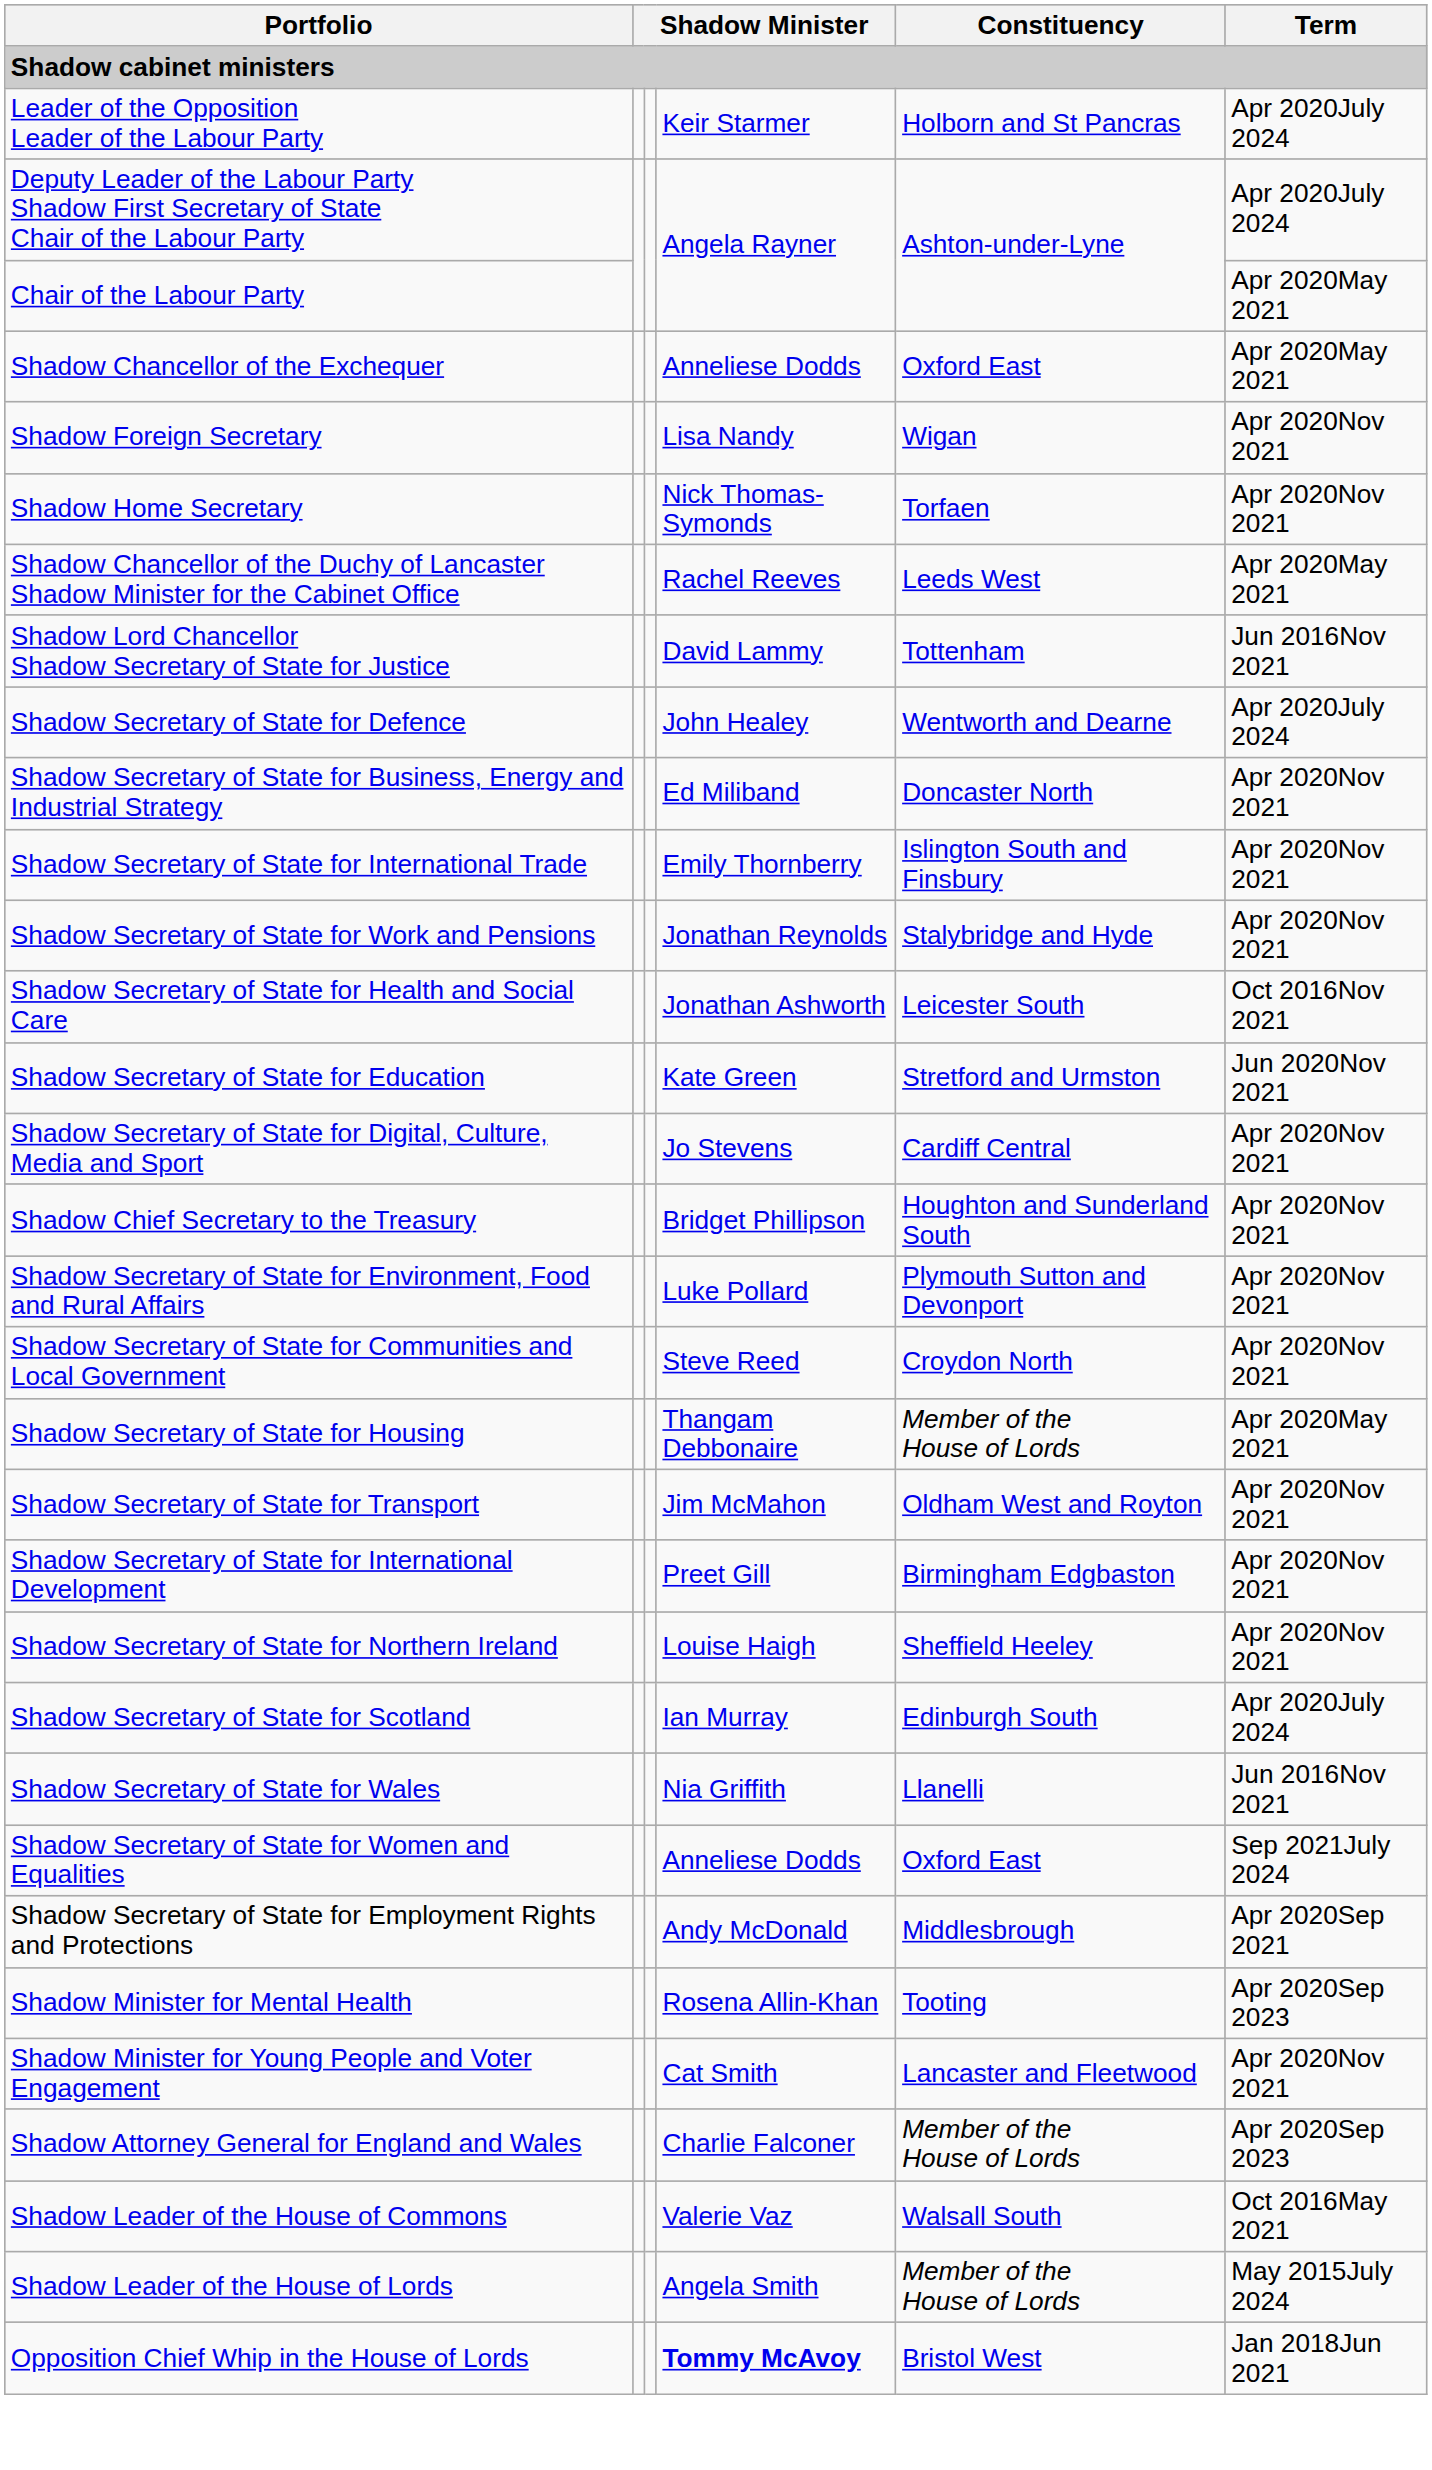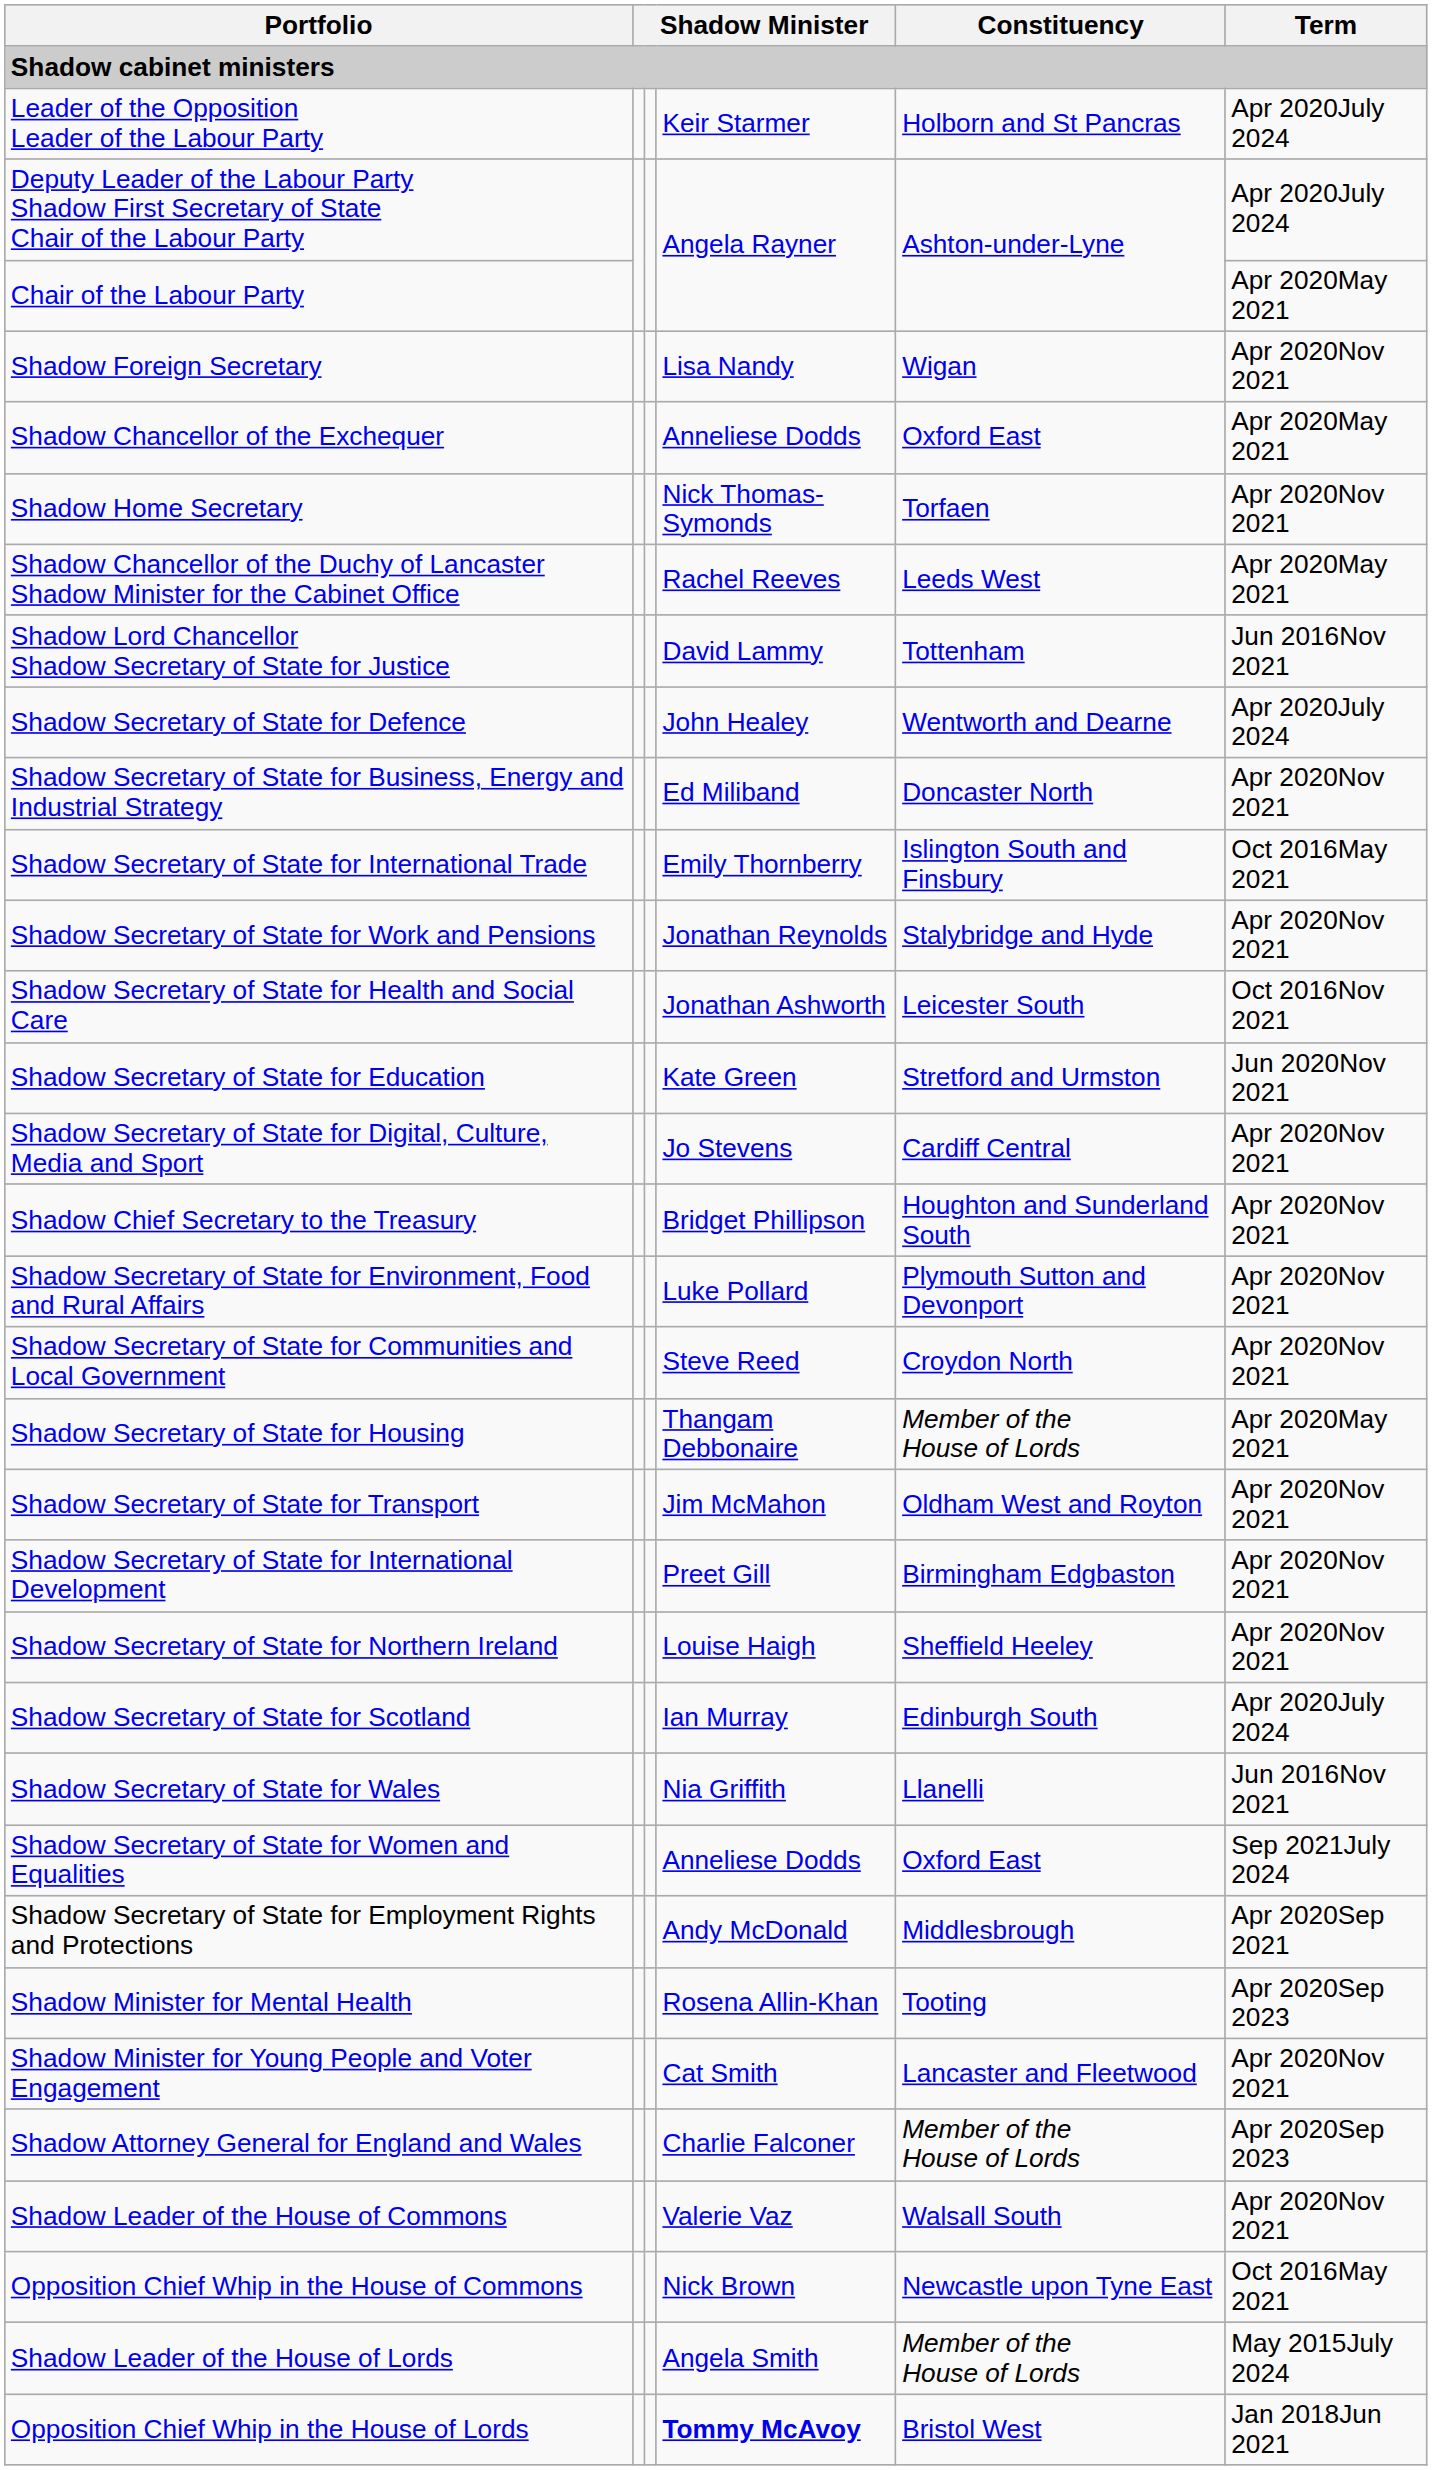rows swapped: (227, 366) <-> (166, 437)
(1308, 864) Apr 2020Nov 2021 -> (1309, 864) Oct 2016May 2021
(1309, 2215) Oct 2016May 2021 -> (1308, 2215) Apr 2020Nov 2021
+ row: (297, 2286)
